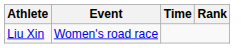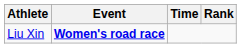(106, 33) normal -> (109, 33) bold
